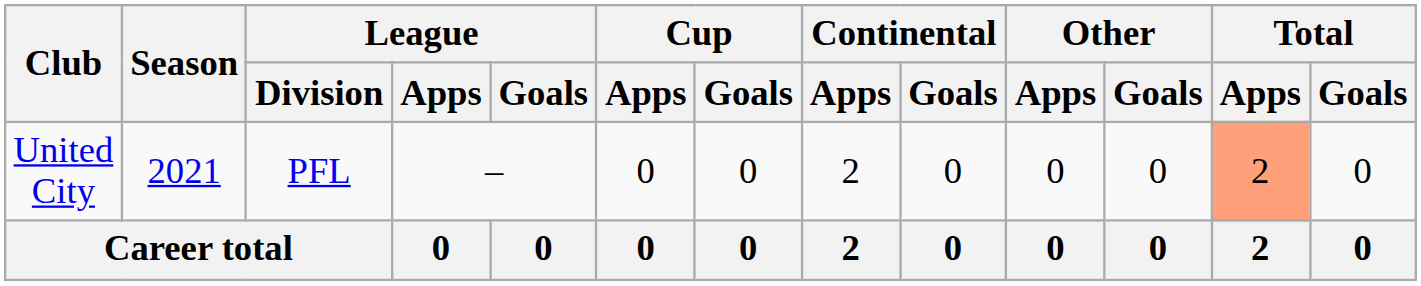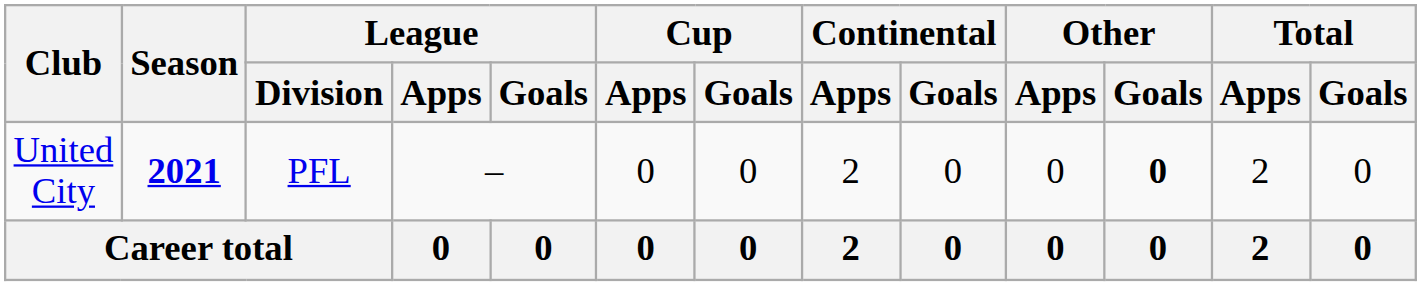(184, 170) normal -> (184, 170) bold
(1158, 170) normal -> (1158, 170) bold
(1260, 170) lightsalmon background -> (1260, 170) no background
